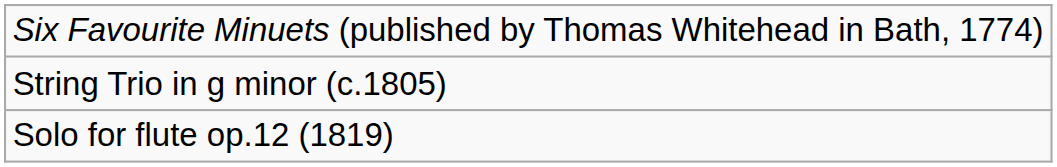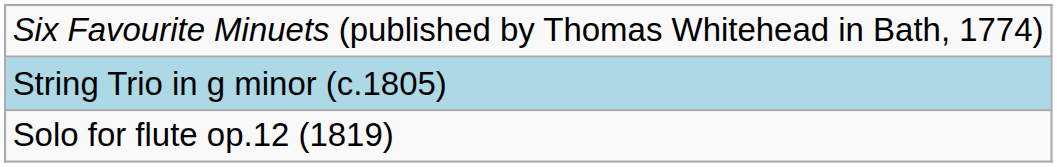(230, 82) no background -> (230, 82) lightblue background
